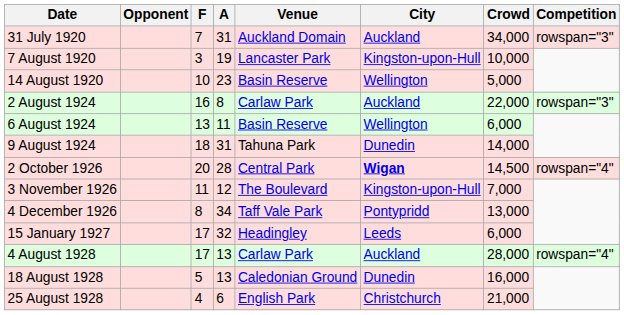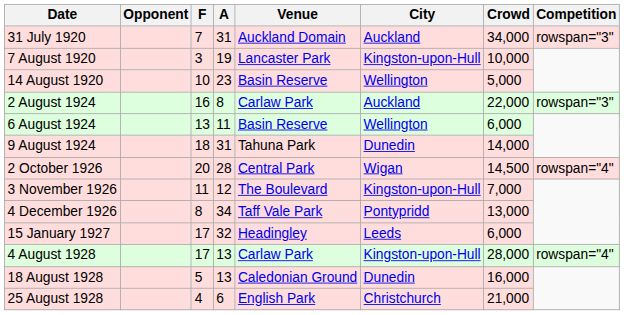(384, 168) bold -> (383, 168) normal
(392, 255) Auckland -> (422, 255) Kingston-upon-Hull
